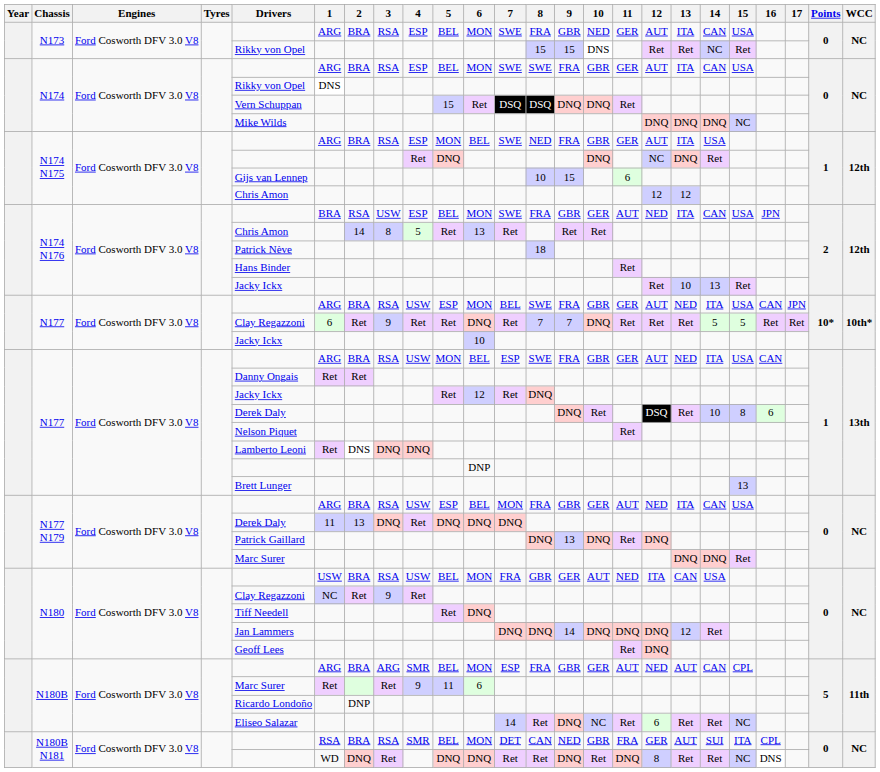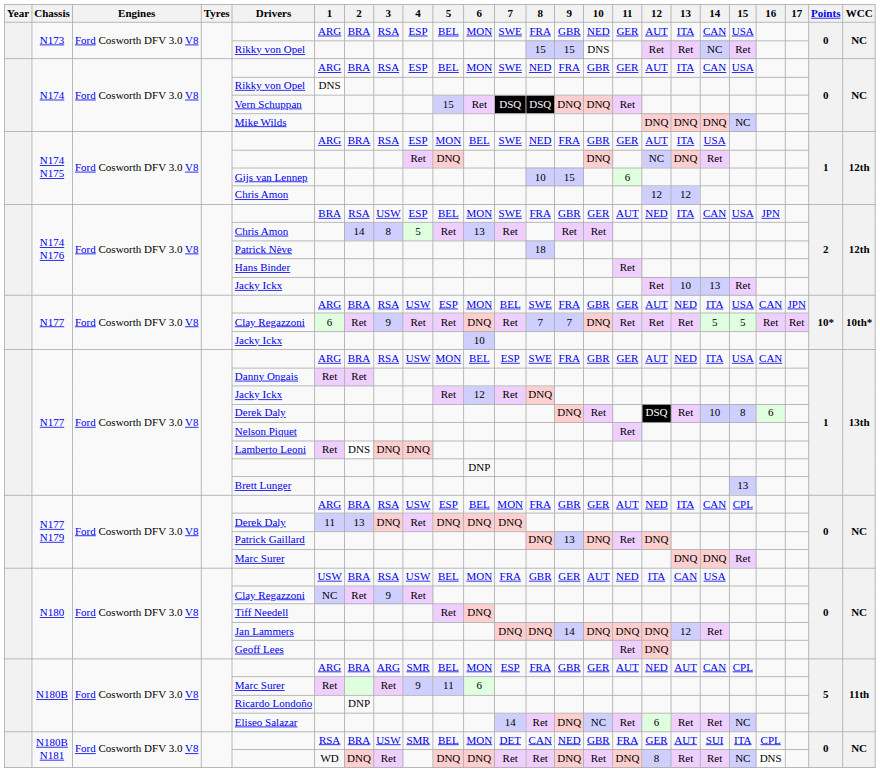(540, 67) SWE -> (540, 67) NED
(743, 503) USA -> (743, 503) CPL
(388, 740) RSA -> (388, 740) USW
